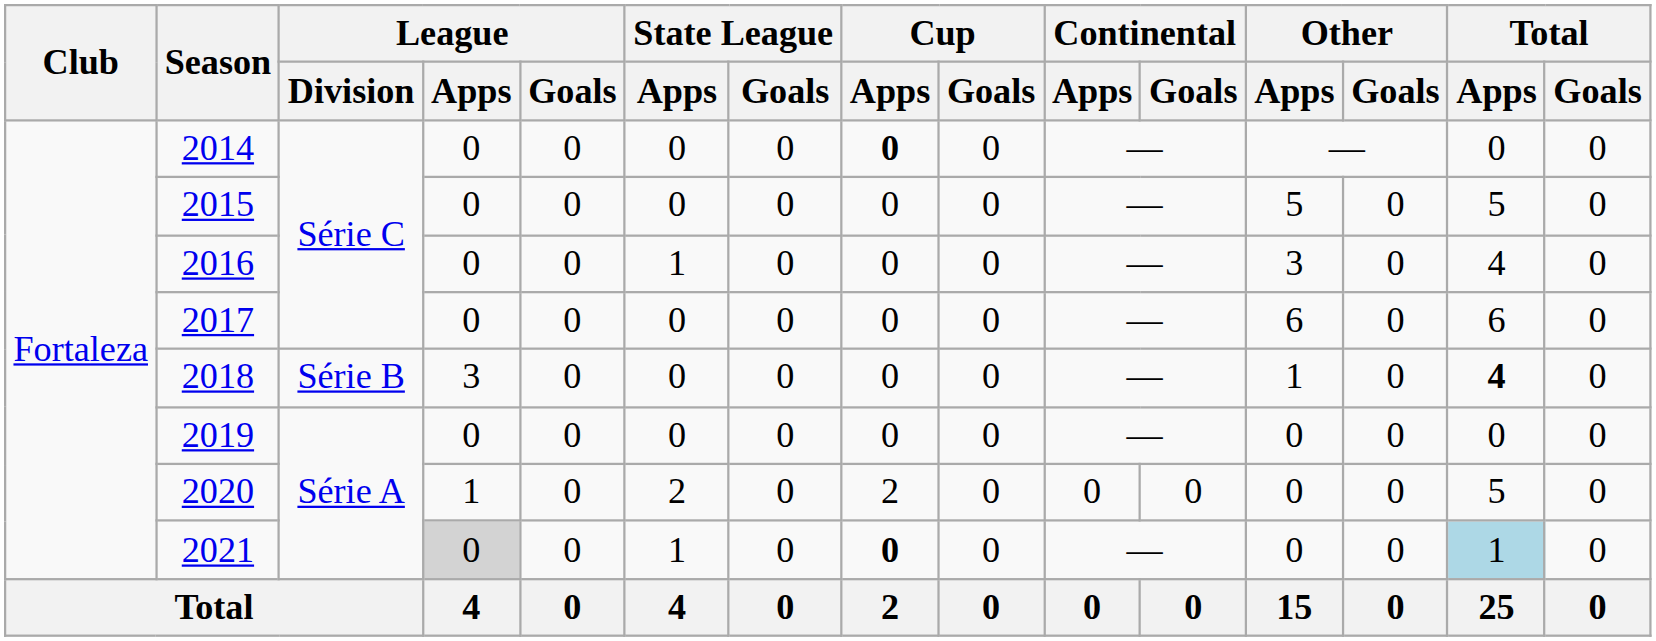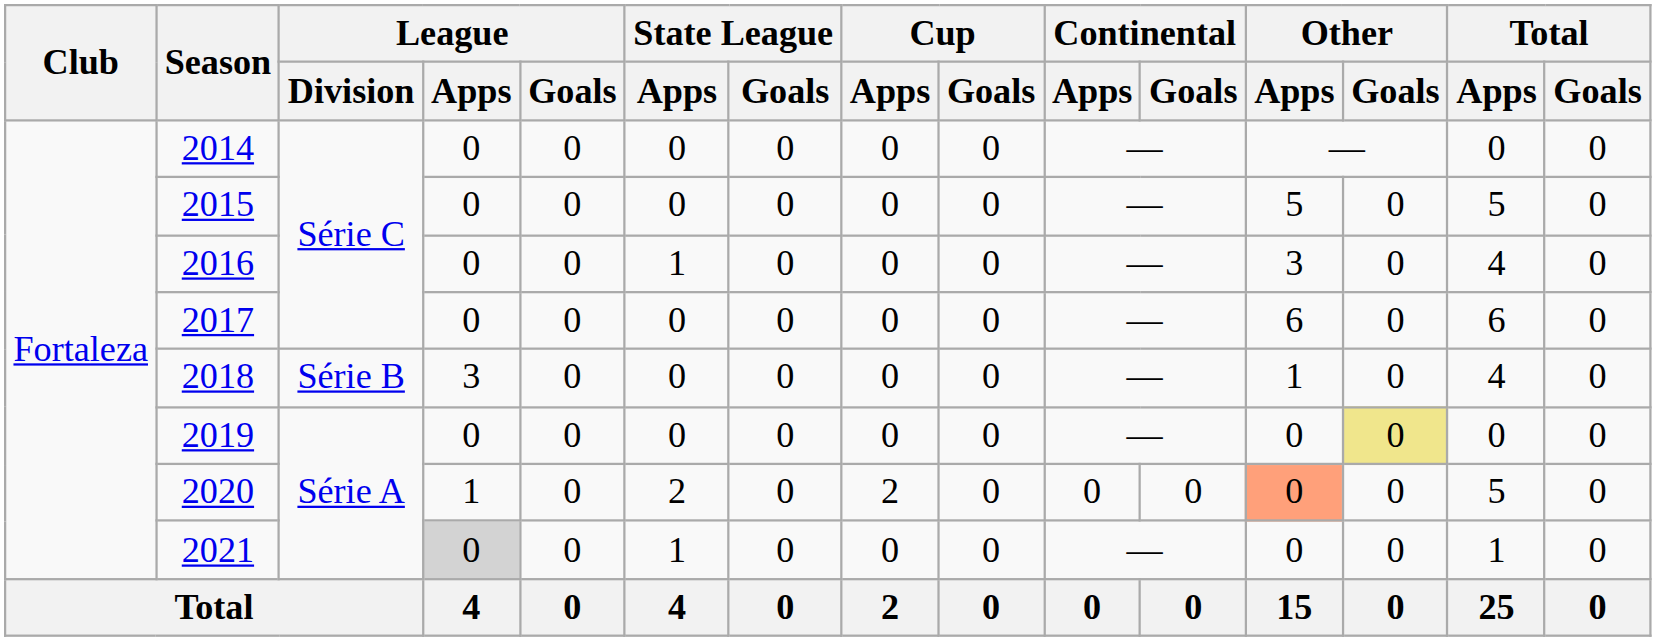(890, 147) bold -> (890, 147) normal
(1496, 377) bold -> (1496, 377) normal
(1395, 434) no background -> (1395, 434) khaki background
(1294, 491) no background -> (1294, 491) lightsalmon background
(890, 549) bold -> (890, 549) normal
(1496, 549) lightblue background -> (1496, 549) no background
